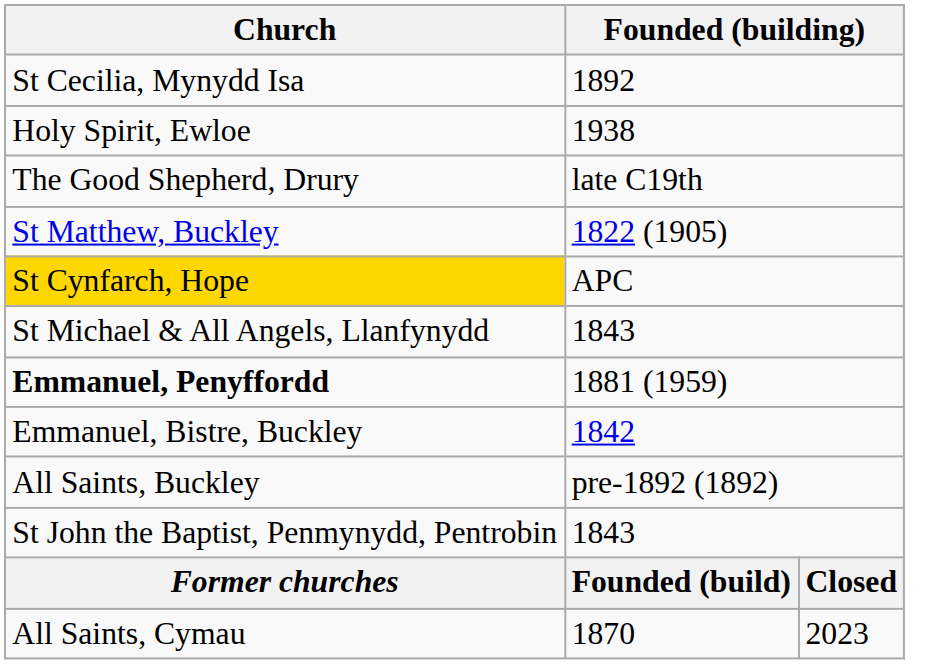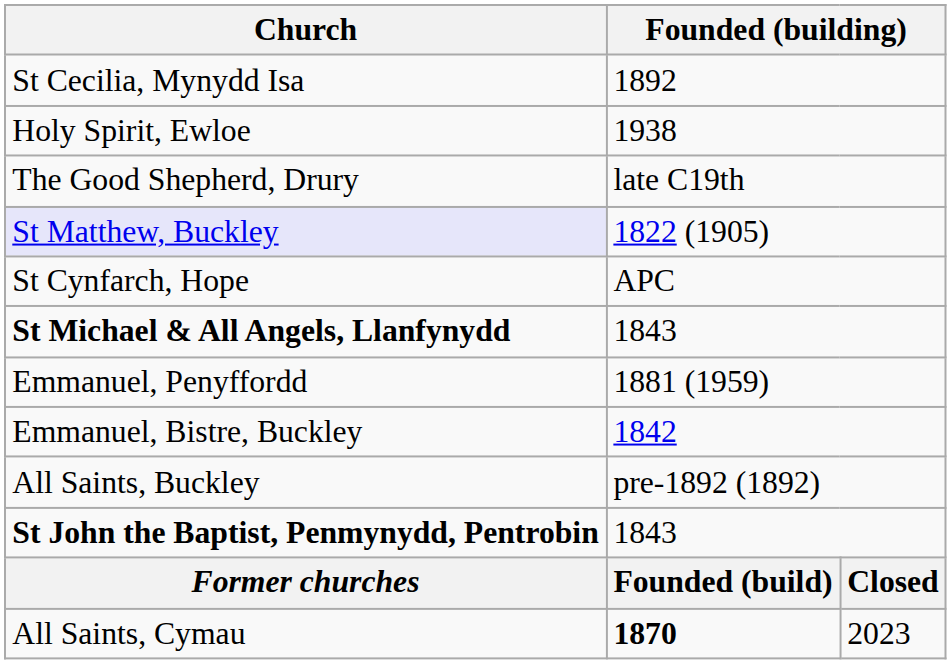(145, 230) no background -> (145, 230) lavender background
(131, 280) gold background -> (131, 280) no background
(251, 331) normal -> (261, 331) bold
(171, 381) bold -> (160, 381) normal
(285, 532) normal -> (306, 532) bold
(603, 632) normal -> (645, 632) bold
